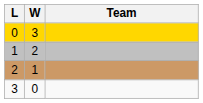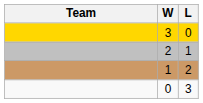columns swapped: (122, 13) <-> (14, 13)
